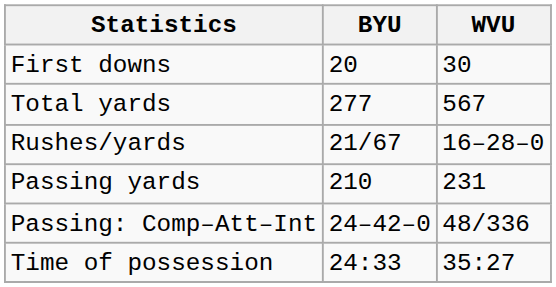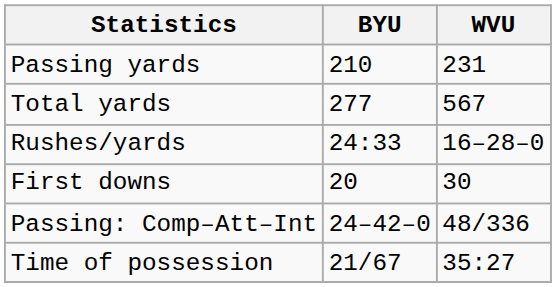rows swapped: (91, 65) <-> (106, 184)
(365, 144) 21/67 -> (365, 144) 24:33
(365, 263) 24:33 -> (365, 263) 21/67
